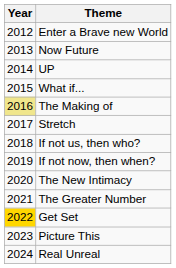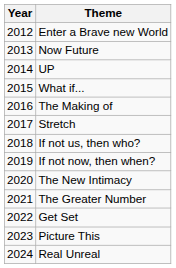(20, 106) khaki background -> (20, 106) no background
(20, 217) gold background -> (20, 217) no background
